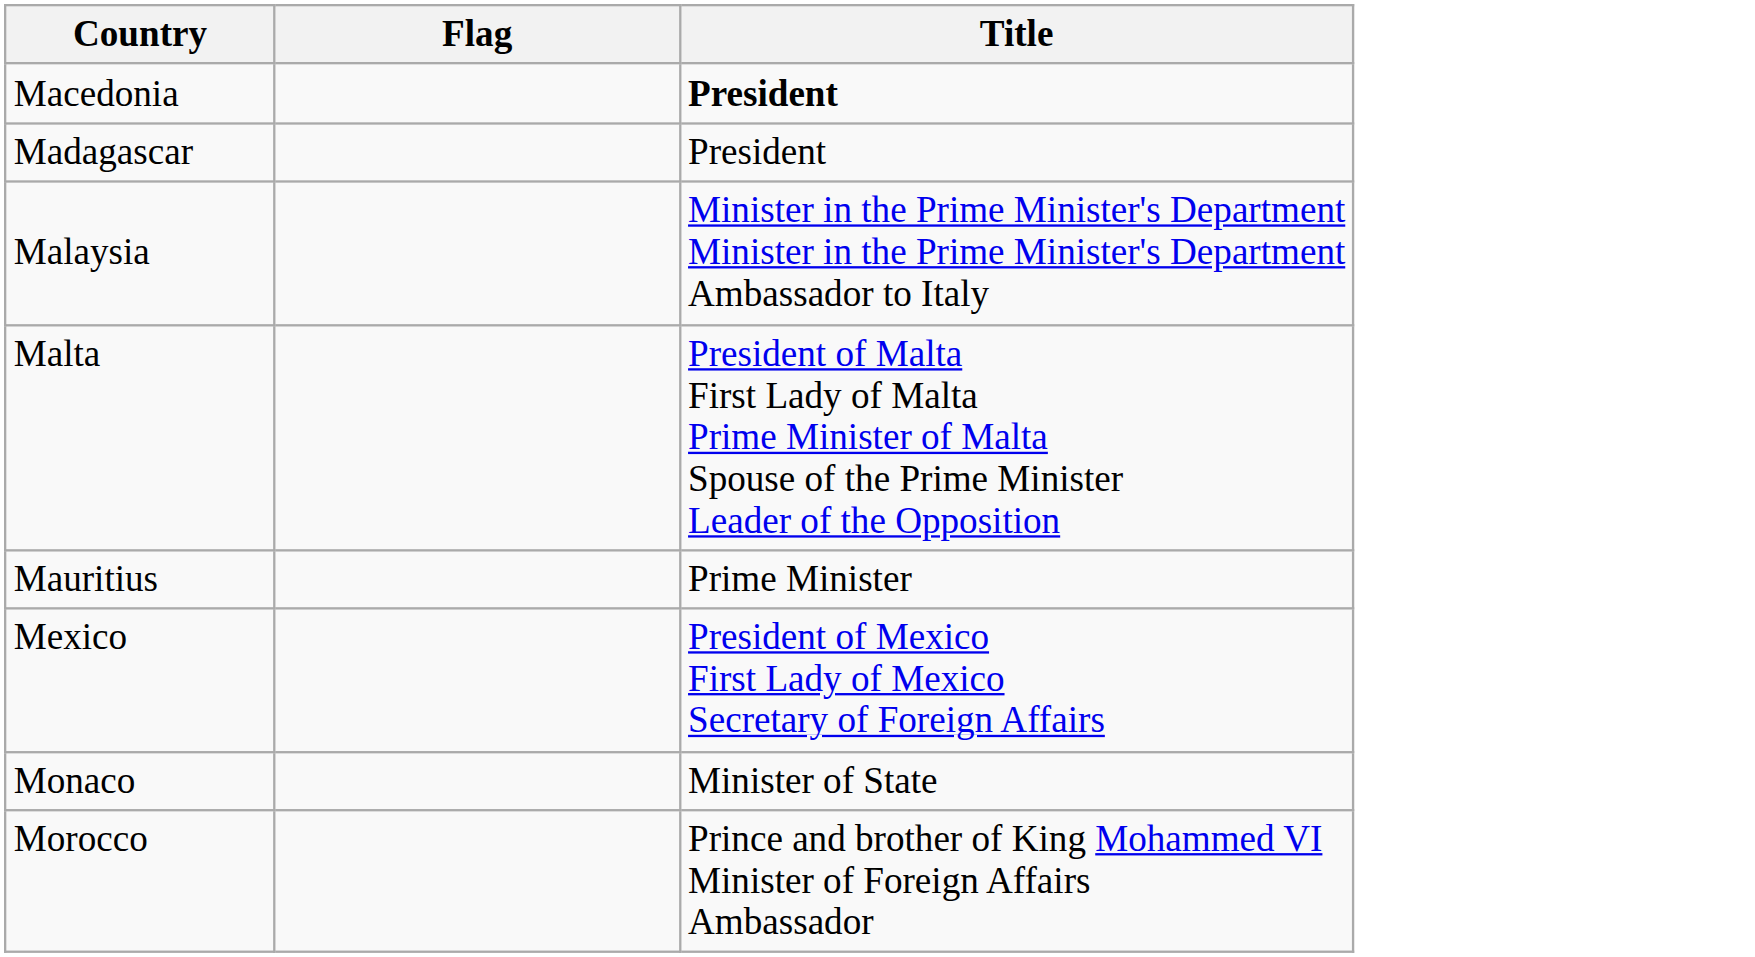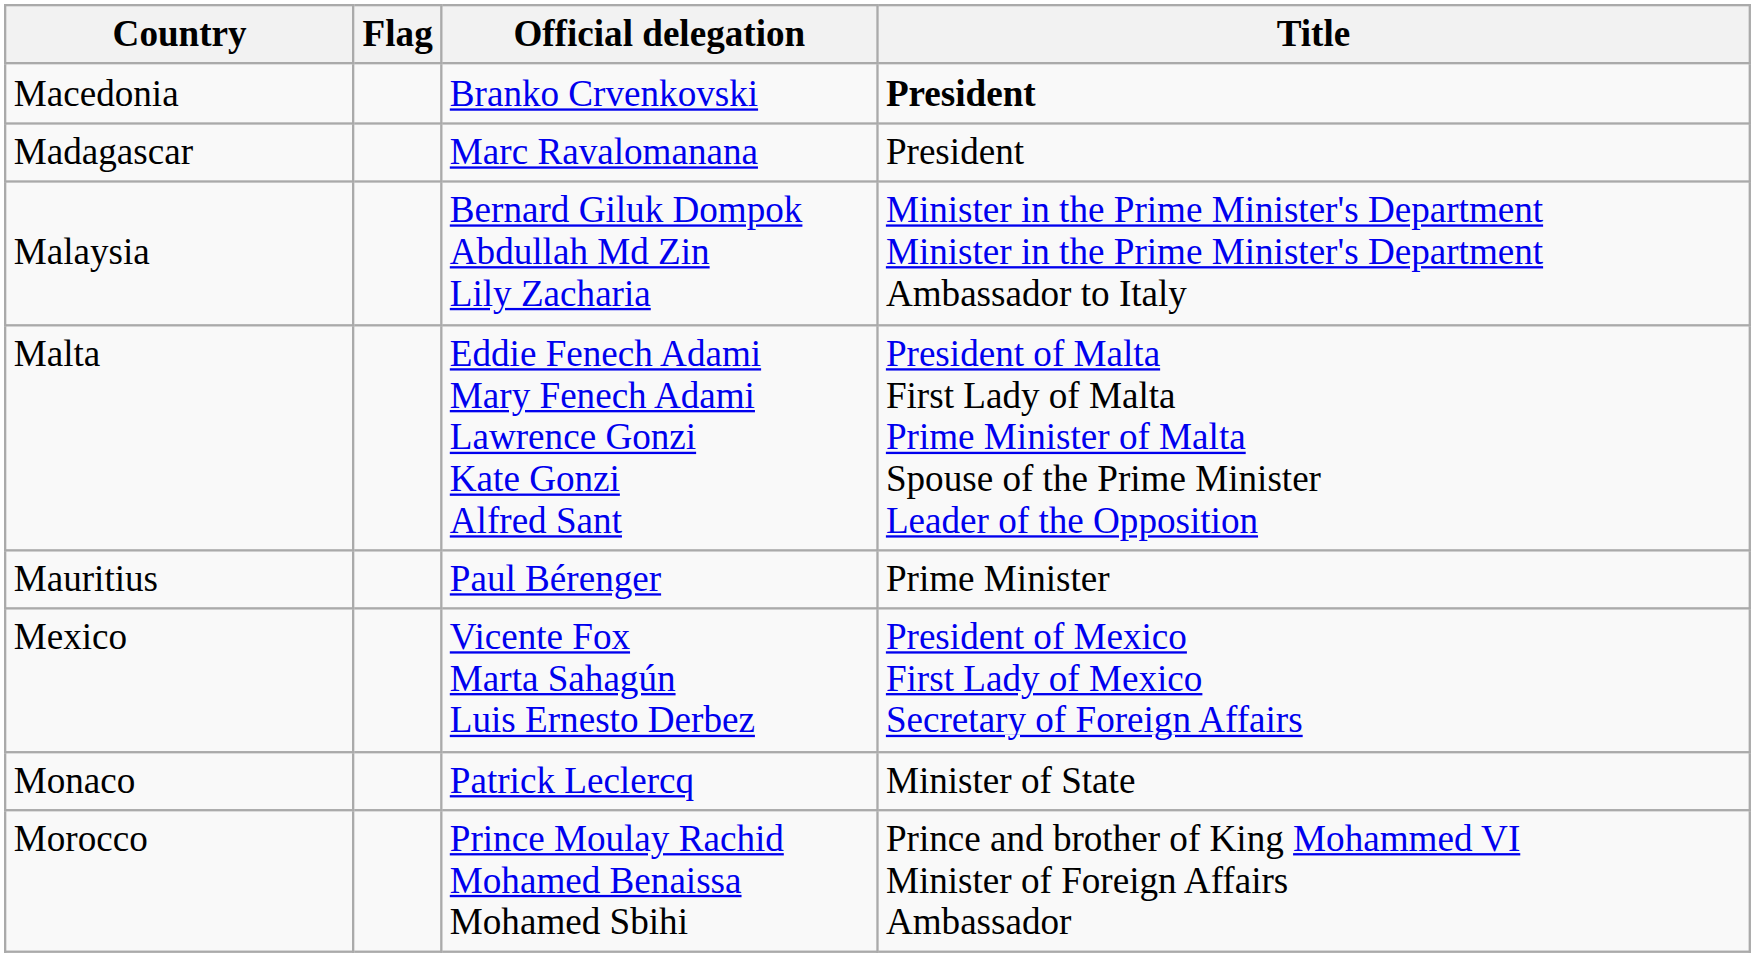+ column: (659, 33)
